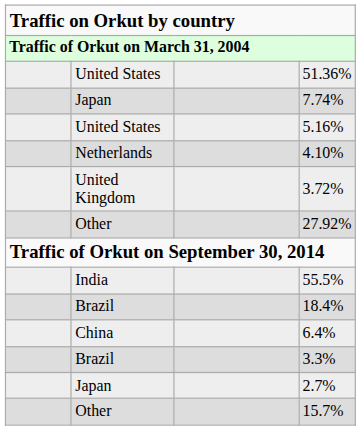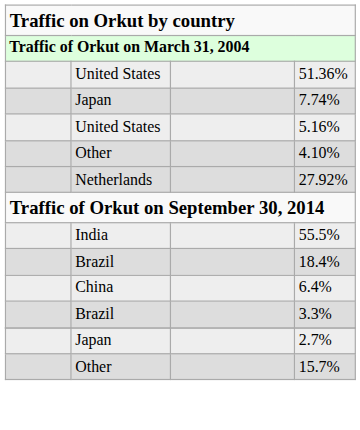(114, 153) Netherlands -> (93, 153) Other
- row: (323, 188)
(93, 224) Other -> (114, 179) Netherlands
